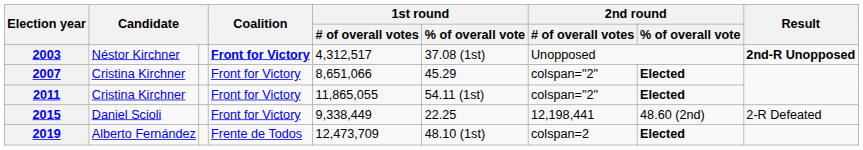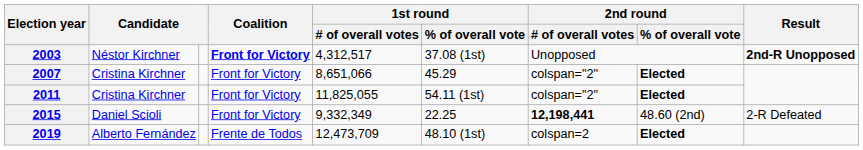(347, 94) 11,865,055 -> (347, 94) 11,825,055
(344, 114) 9,338,449 -> (344, 114) 9,332,349
(563, 114) normal -> (563, 114) bold
